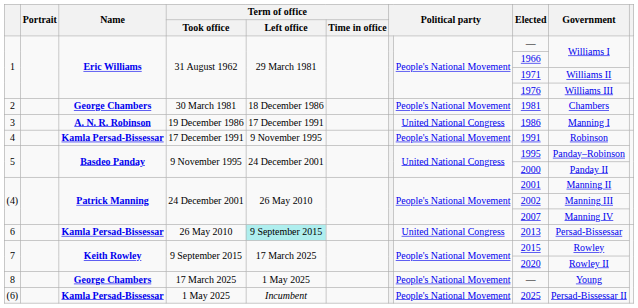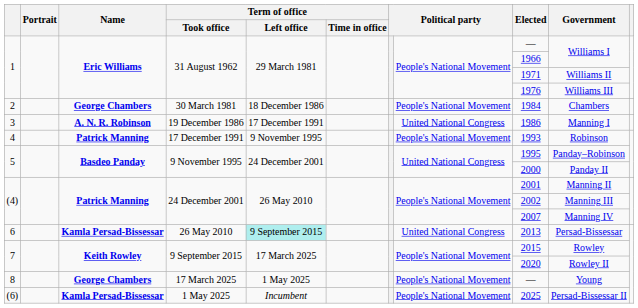(531, 106) 1981 -> (531, 106) 1984
(113, 138) Kamla Persad-Bissessar -> (113, 138) Patrick Manning
(531, 138) 1991 -> (531, 138) 1993
